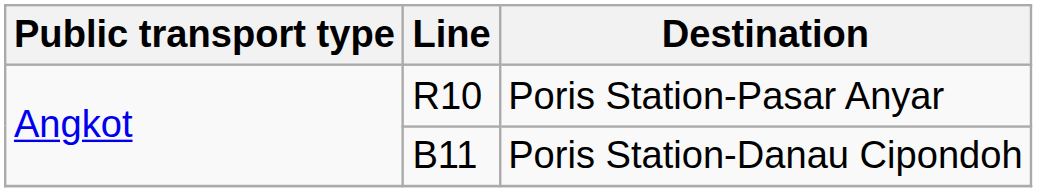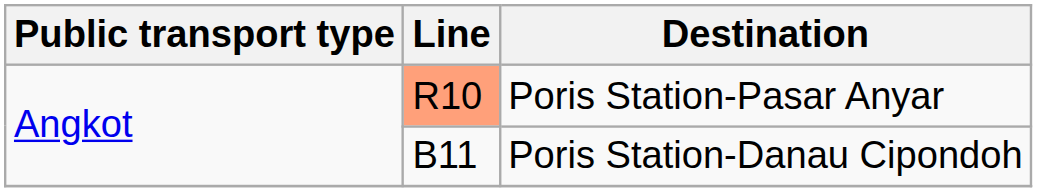(447, 95) no background -> (447, 95) lightsalmon background
